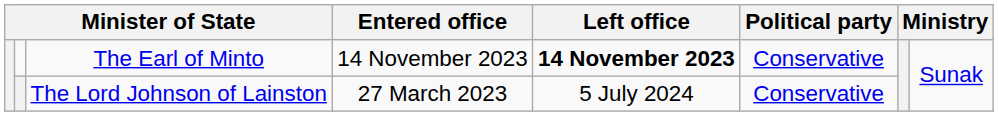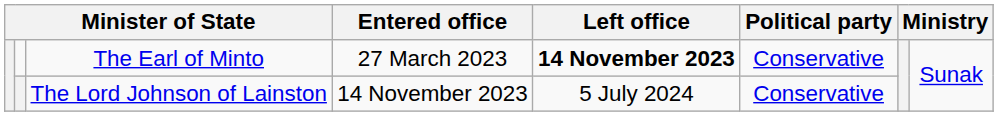(432, 57) 14 November 2023 -> (432, 57) 27 March 2023
(432, 93) 27 March 2023 -> (432, 93) 14 November 2023
